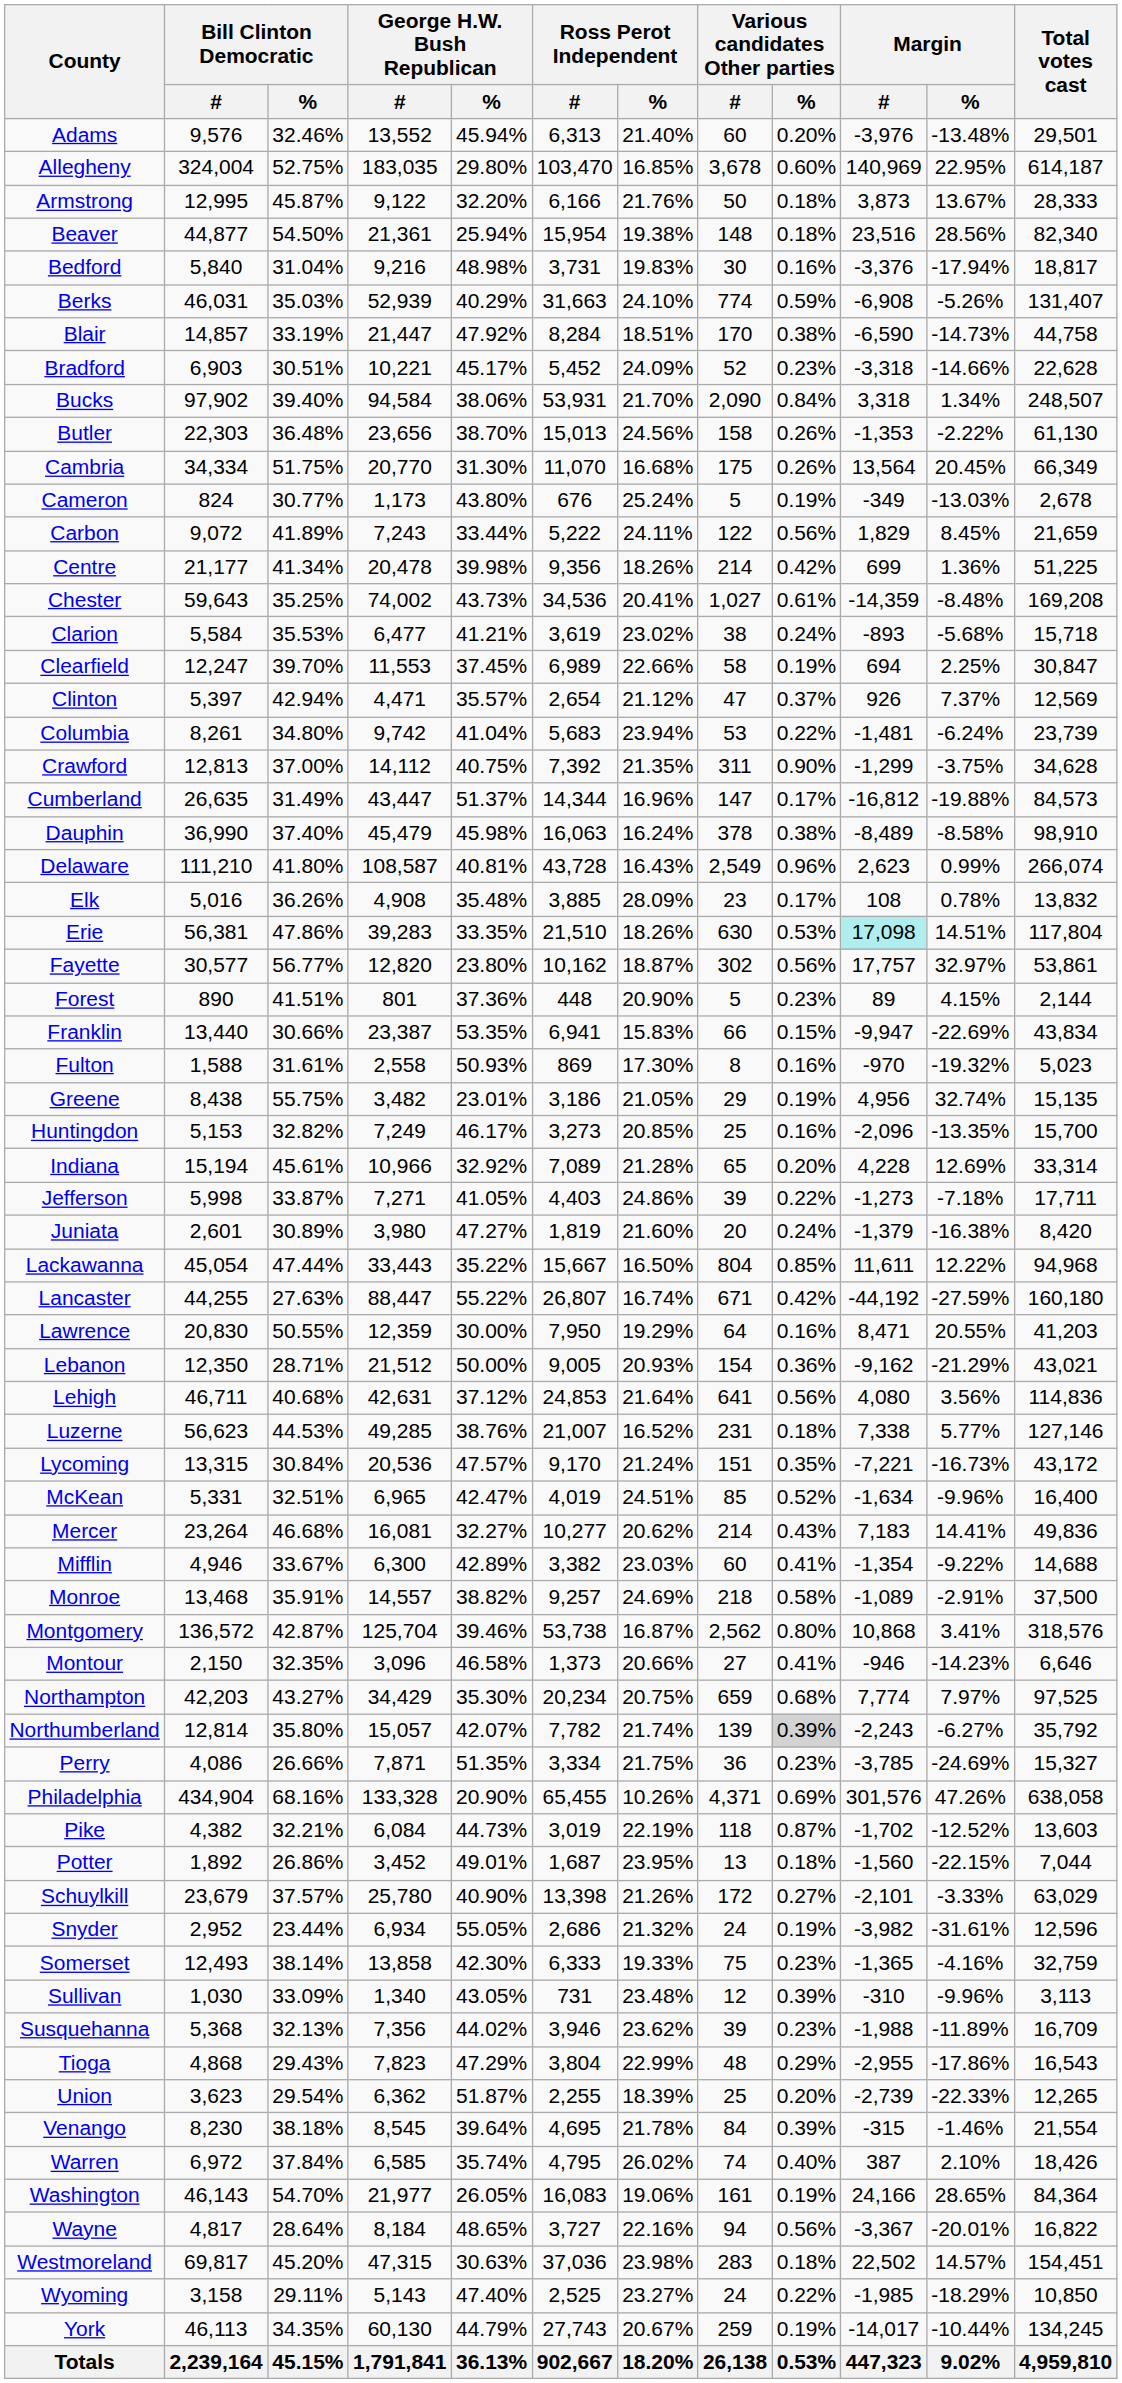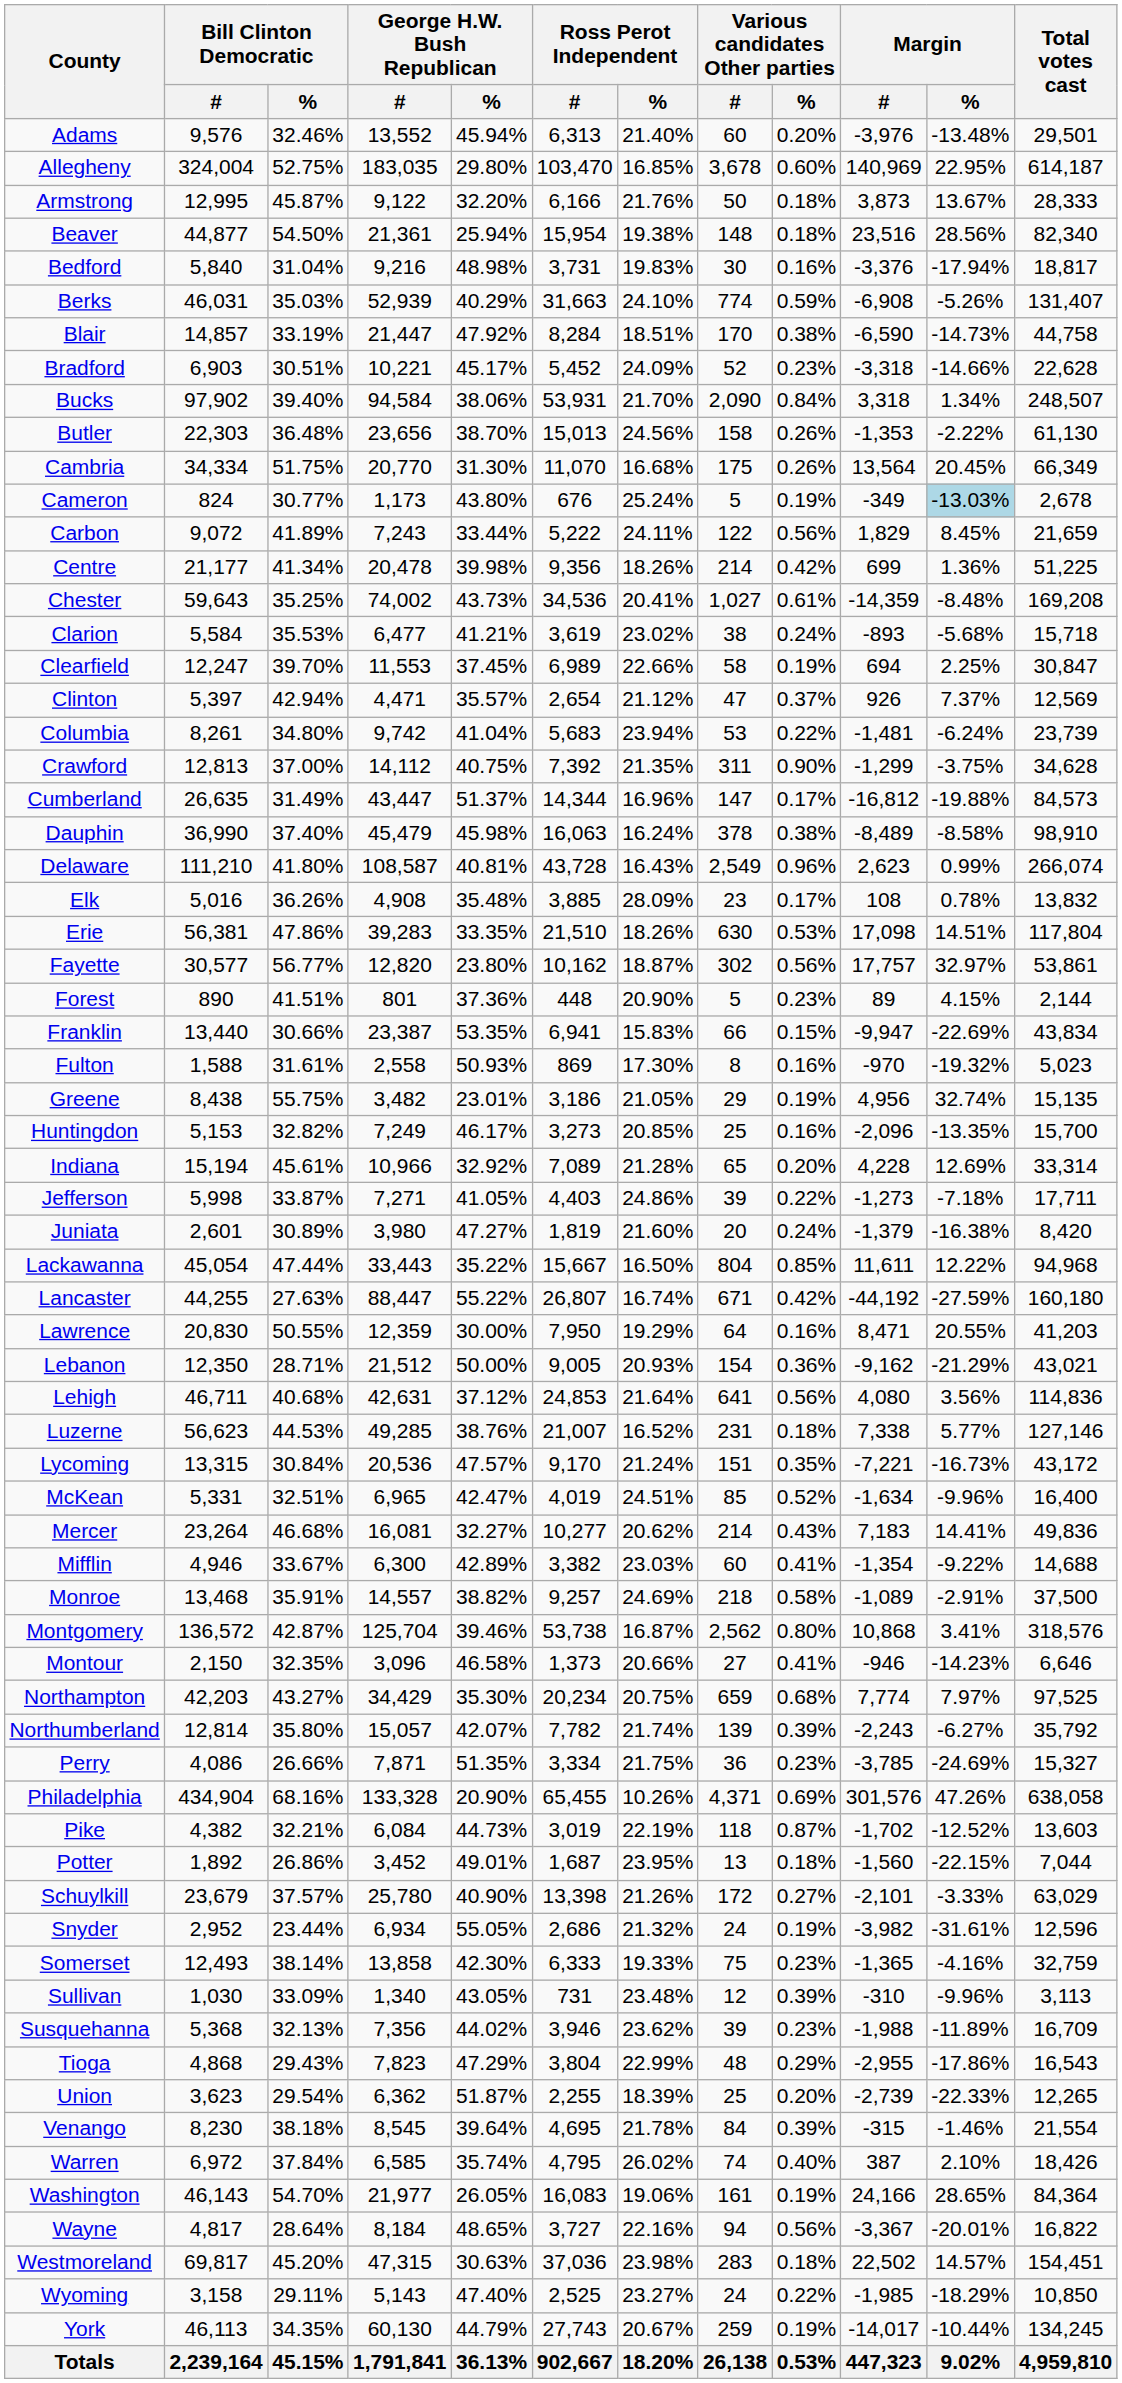(970, 500) no background -> (970, 500) lightblue background
(884, 932) paleturquoise background -> (884, 932) no background
(806, 1730) lightgrey background -> (806, 1730) no background
